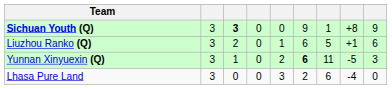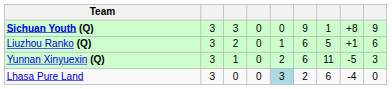(235, 28) bold -> (235, 28) normal
(305, 60) bold -> (305, 60) normal
(282, 76) no background -> (282, 76) lightblue background
